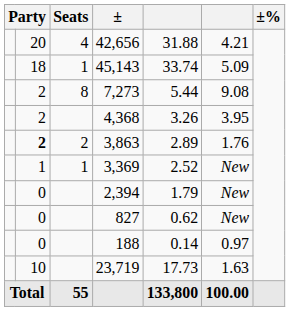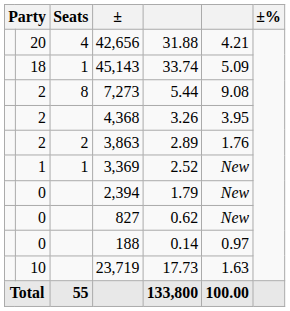(42, 142) bold -> (42, 142) normal
